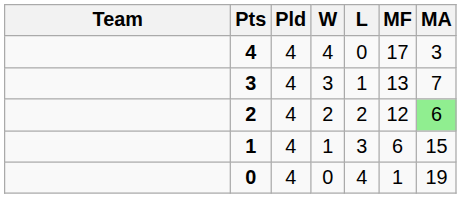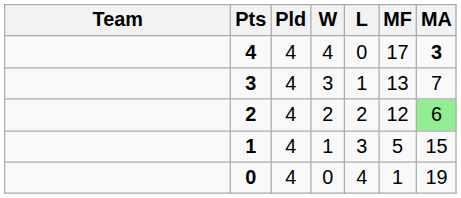(436, 51) normal -> (436, 51) bold
(398, 146) 6 -> (398, 146) 5
